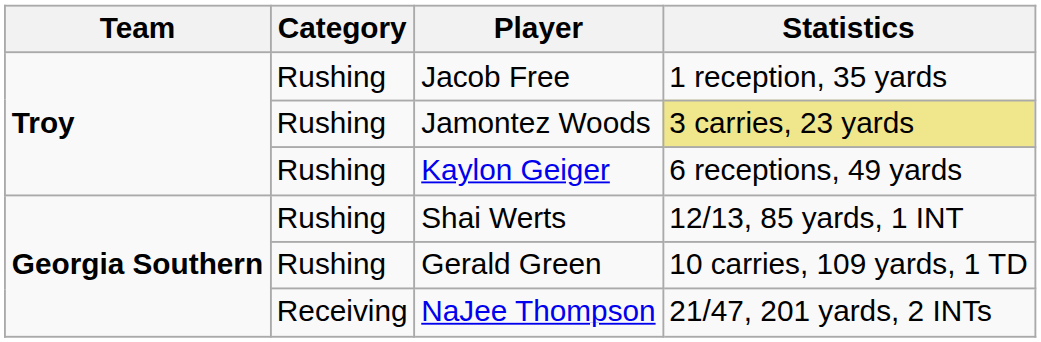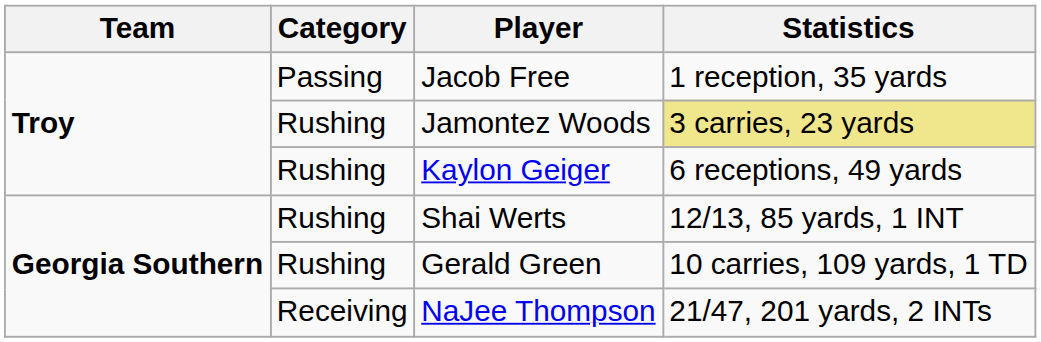(331, 76) Rushing -> (330, 76) Passing
